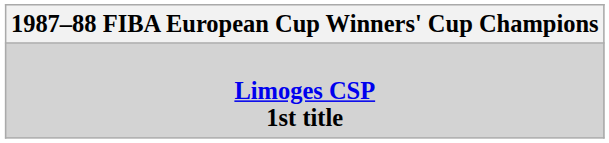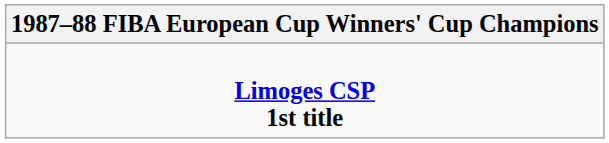(305, 104) lightgrey background -> (305, 104) no background
